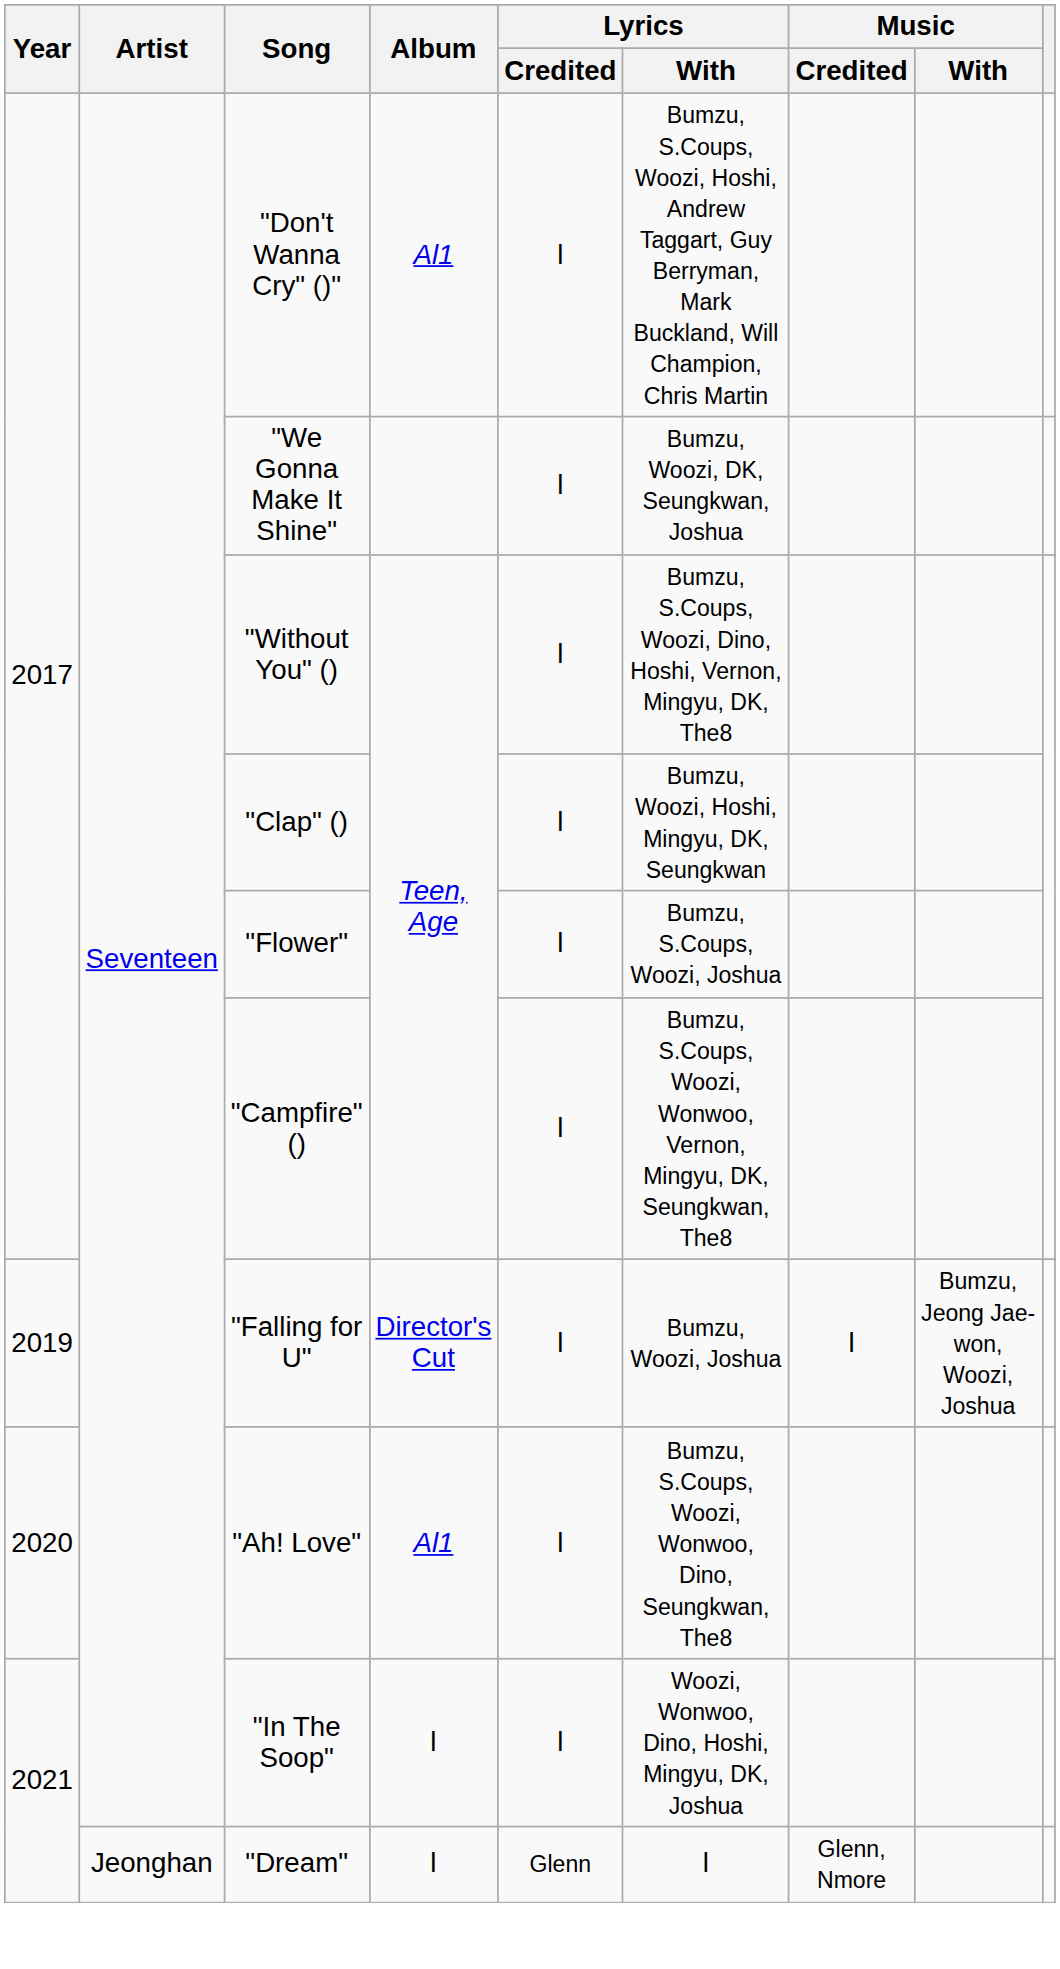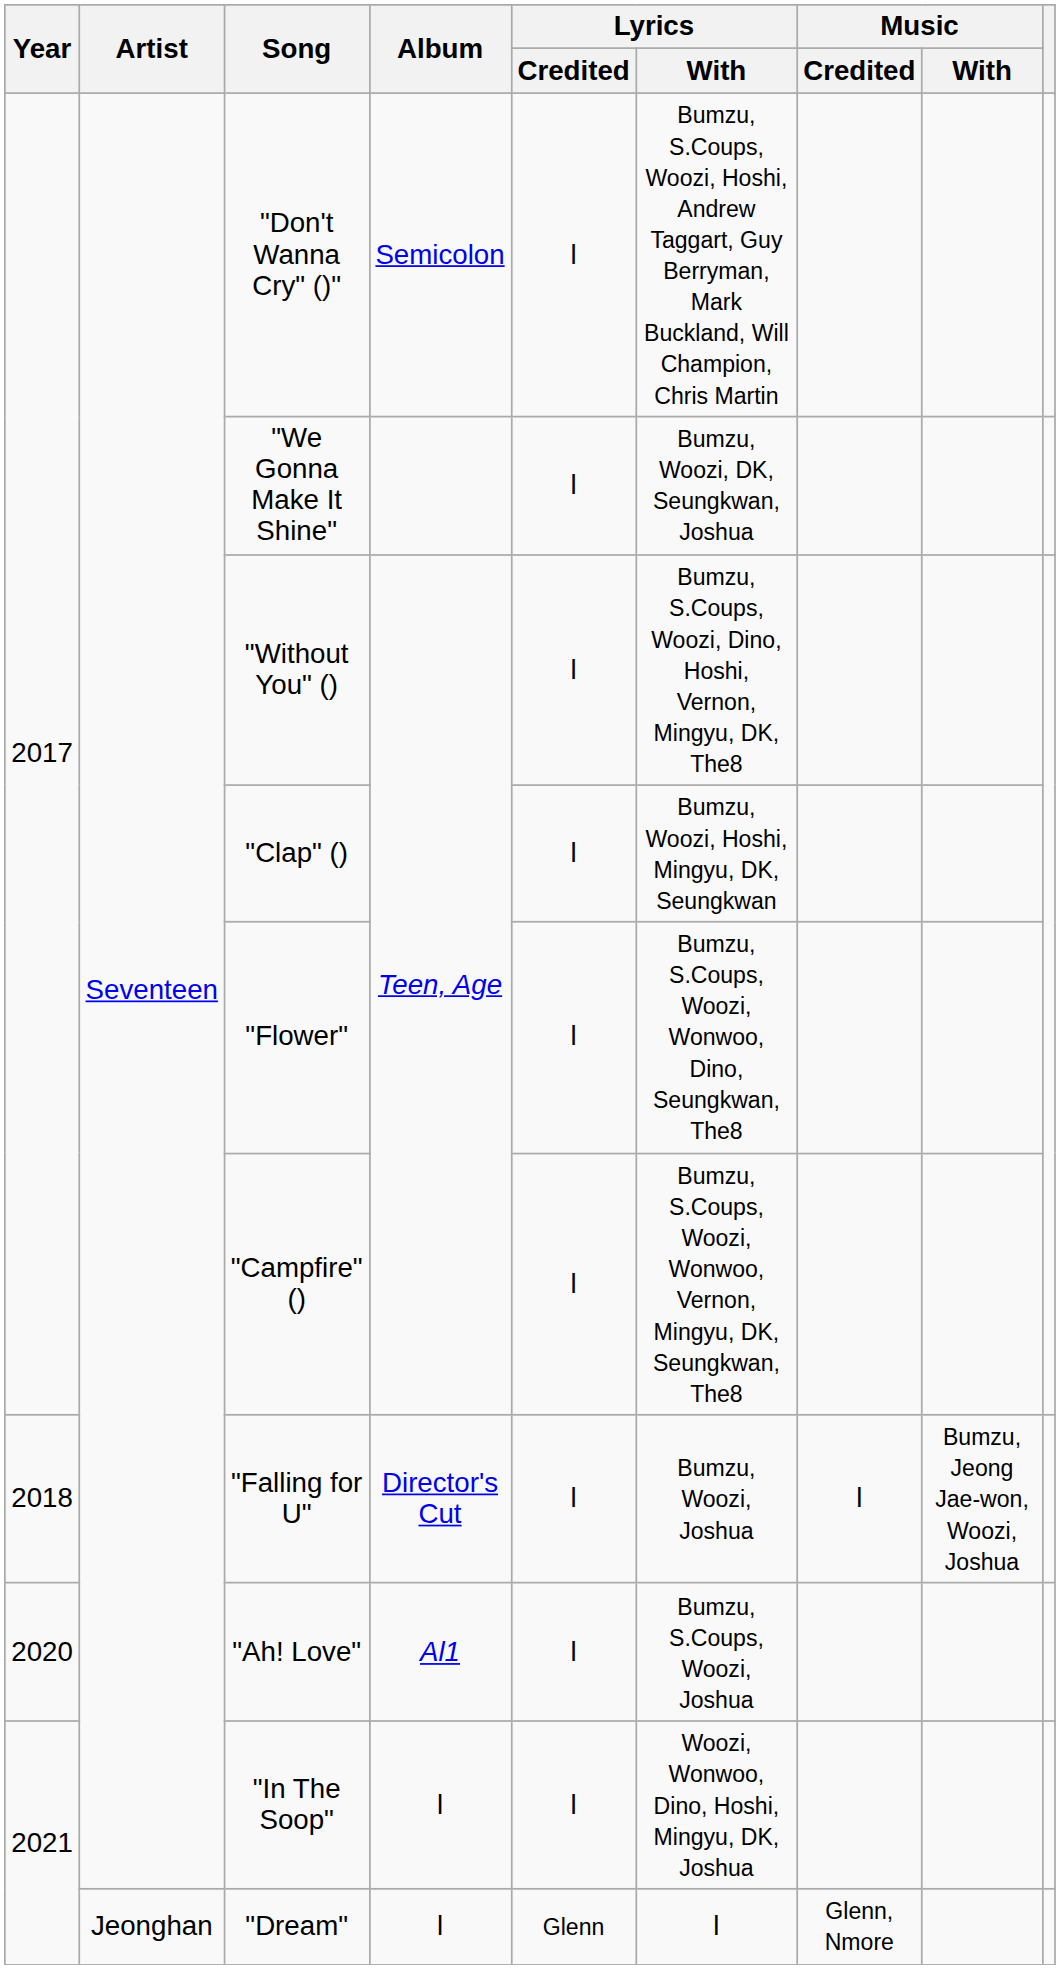(433, 254) Al1 -> (440, 254) Semicolon
(706, 945) Bumzu, S.Coups, Woozi, Joshua -> (716, 1038) Bumzu, S.Coups, Woozi, Wonwoo, Dino, Seungkwan, The8
(42, 1342) 2019 -> (42, 1498) 2018
(706, 1544) Bumzu, S.Coups, Woozi, Wonwoo, Dino, Seungkwan, The8 -> (716, 1653) Bumzu, S.Coups, Woozi, Joshua
